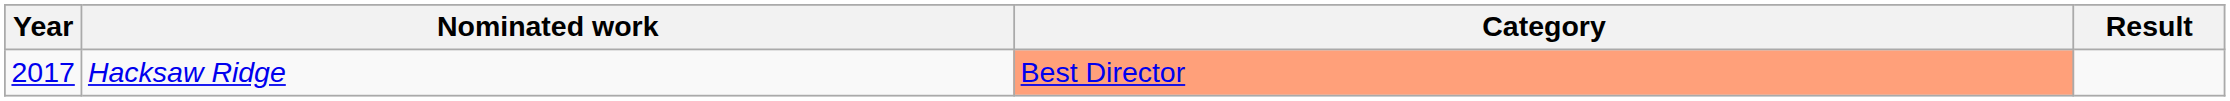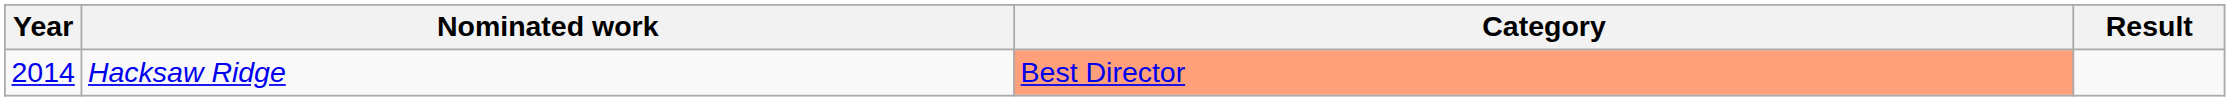(43, 72) 2017 -> (43, 72) 2014
